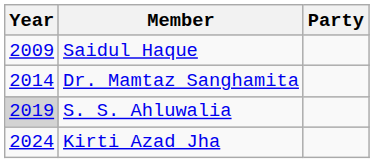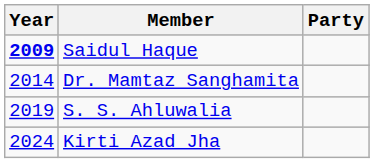(32, 50) normal -> (32, 50) bold
(32, 112) lightgrey background -> (32, 112) no background
